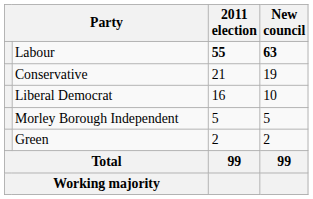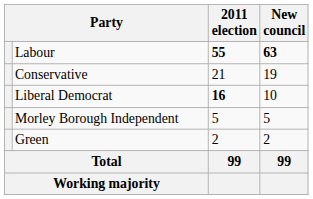(219, 96) normal -> (219, 96) bold
